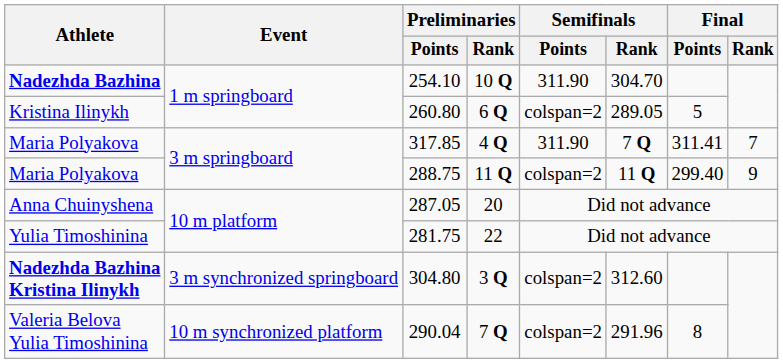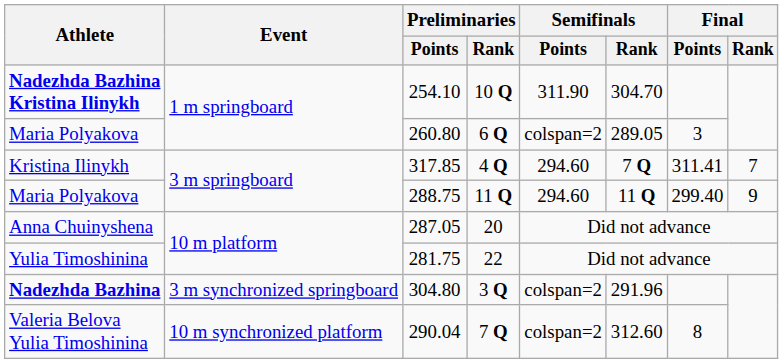(85, 80) Nadezhda Bazhina -> (85, 92) Nadezhda Bazhina Kristina Ilinykh
(69, 112) Kristina Ilinykh -> (74, 134) Maria Polyakova
(697, 112) 5 -> (697, 134) 3
(74, 143) Maria Polyakova -> (69, 165) Kristina Ilinykh
(563, 143) 311.90 -> (563, 165) 294.60
(563, 174) colspan=2 -> (563, 196) 294.60
(85, 278) Nadezhda Bazhina Kristina Ilinykh -> (85, 289) Nadezhda Bazhina
(637, 278) 312.60 -> (637, 289) 291.96
(637, 332) 291.96 -> (637, 332) 312.60
